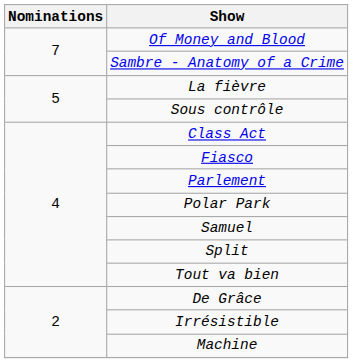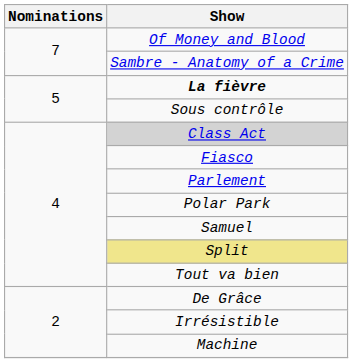(227, 87) normal -> (227, 87) bold
(227, 134) no background -> (227, 134) lightgrey background
(227, 251) no background -> (227, 251) khaki background
